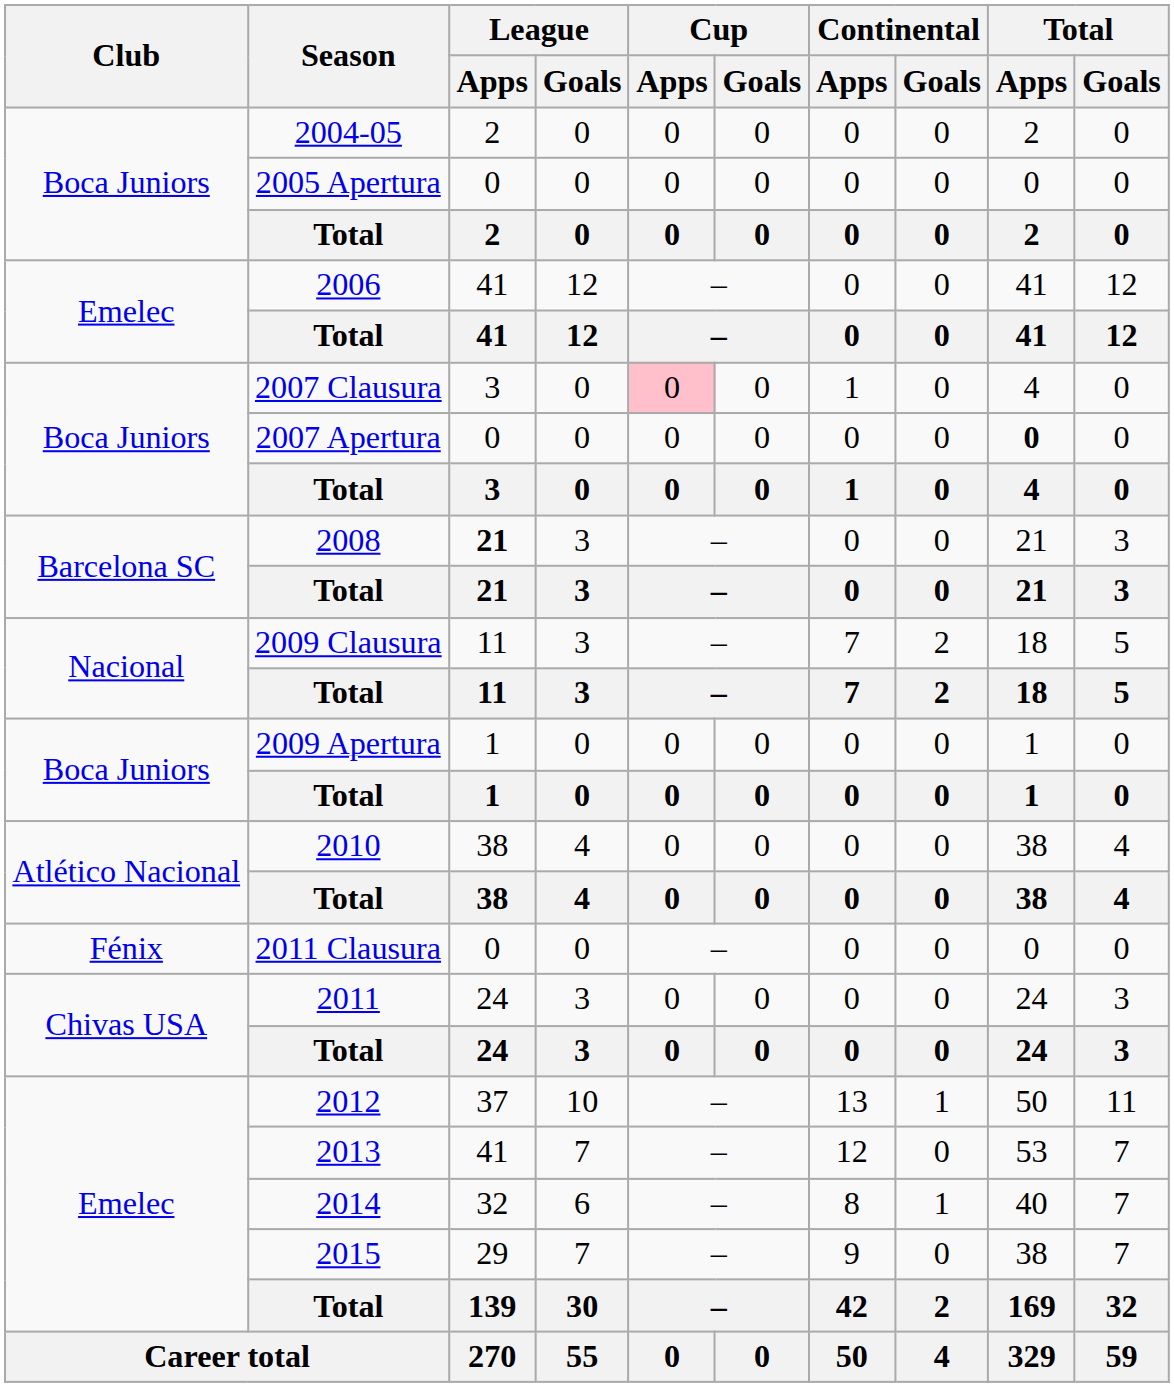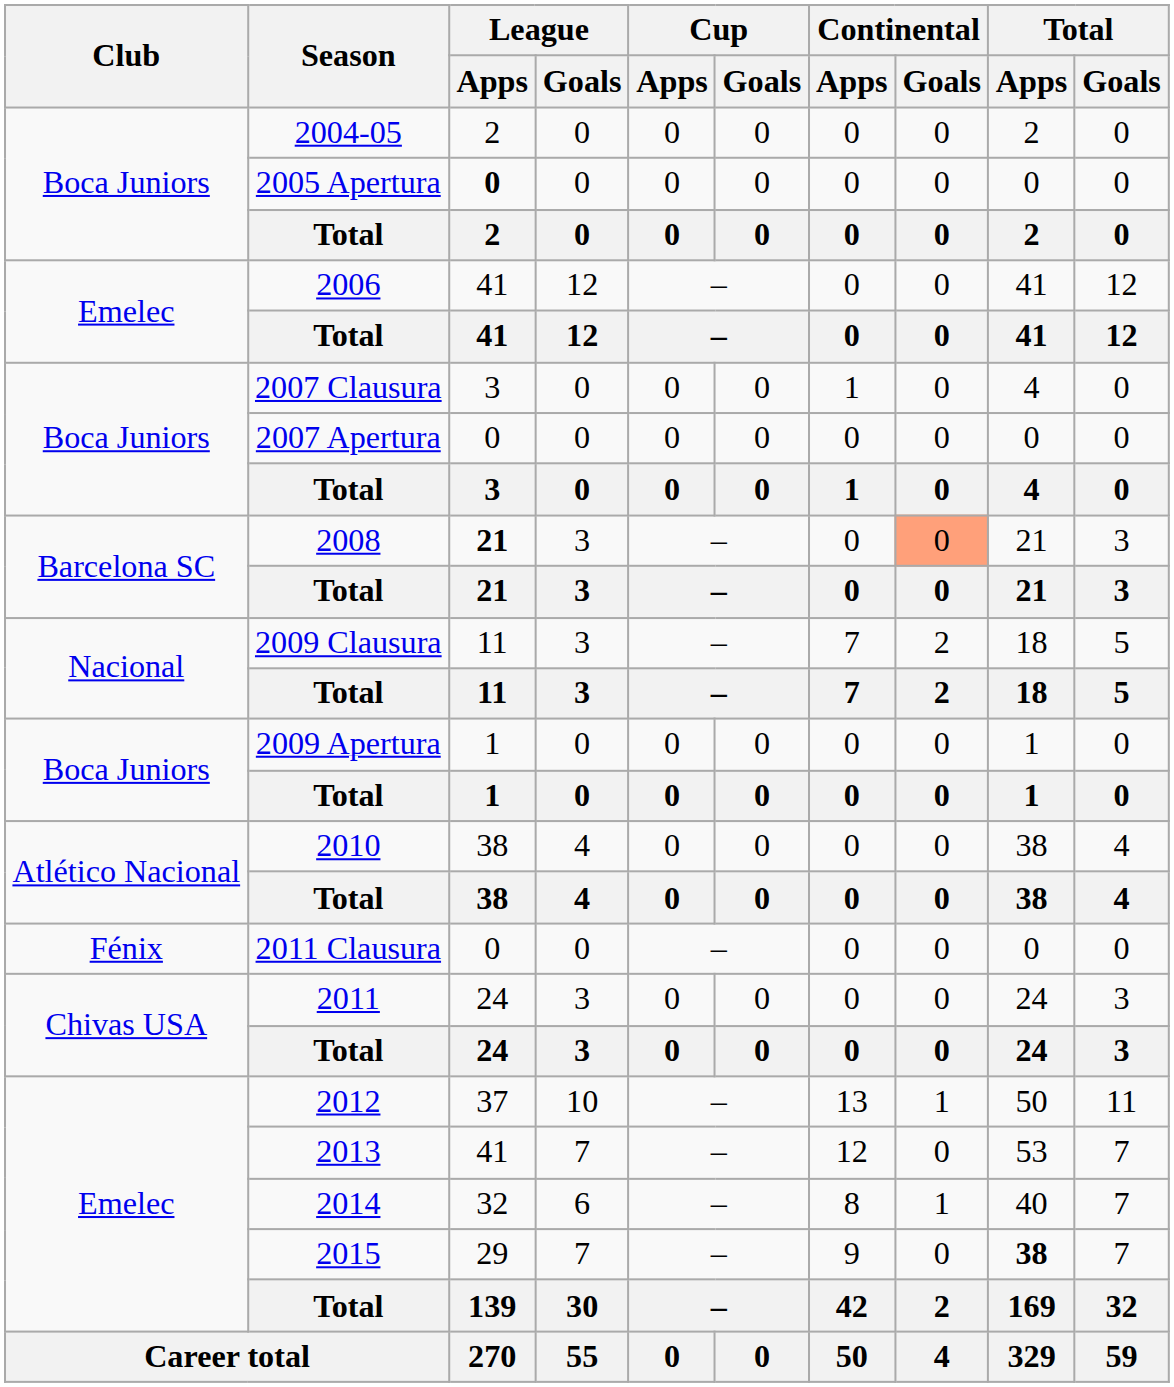(492, 183) normal -> (492, 183) bold
(672, 387) pink background -> (672, 387) no background
(1032, 438) bold -> (1032, 438) normal
(942, 540) no background -> (942, 540) lightsalmon background
(1032, 1254) normal -> (1032, 1254) bold
